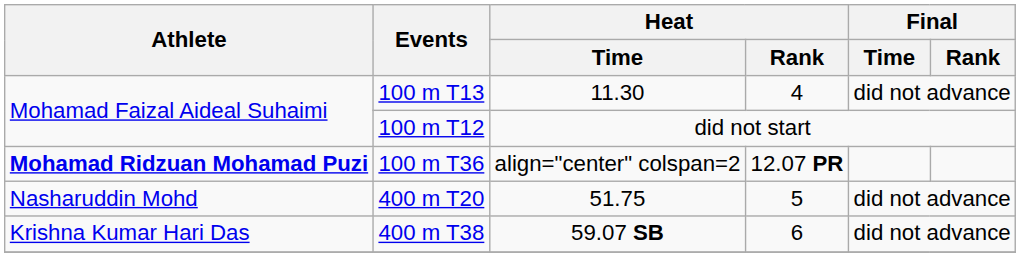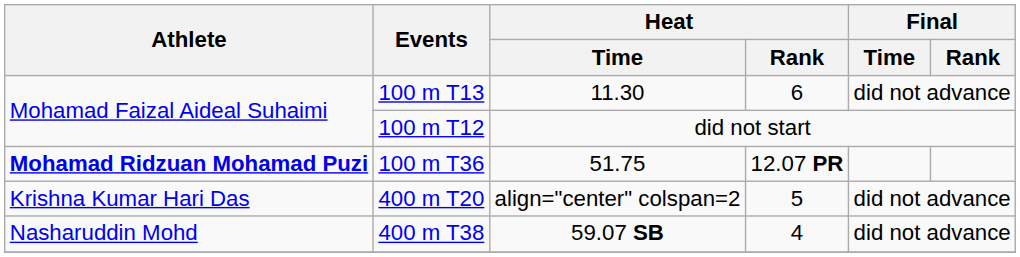(797, 92) 4 -> (797, 92) 6
(617, 163) align="center" colspan=2 -> (617, 163) 51.75
(104, 198) Nasharuddin Mohd -> (130, 198) Krishna Kumar Hari Das
(617, 198) 51.75 -> (617, 198) align="center" colspan=2
(130, 233) Krishna Kumar Hari Das -> (104, 233) Nasharuddin Mohd
(797, 233) 6 -> (797, 233) 4
